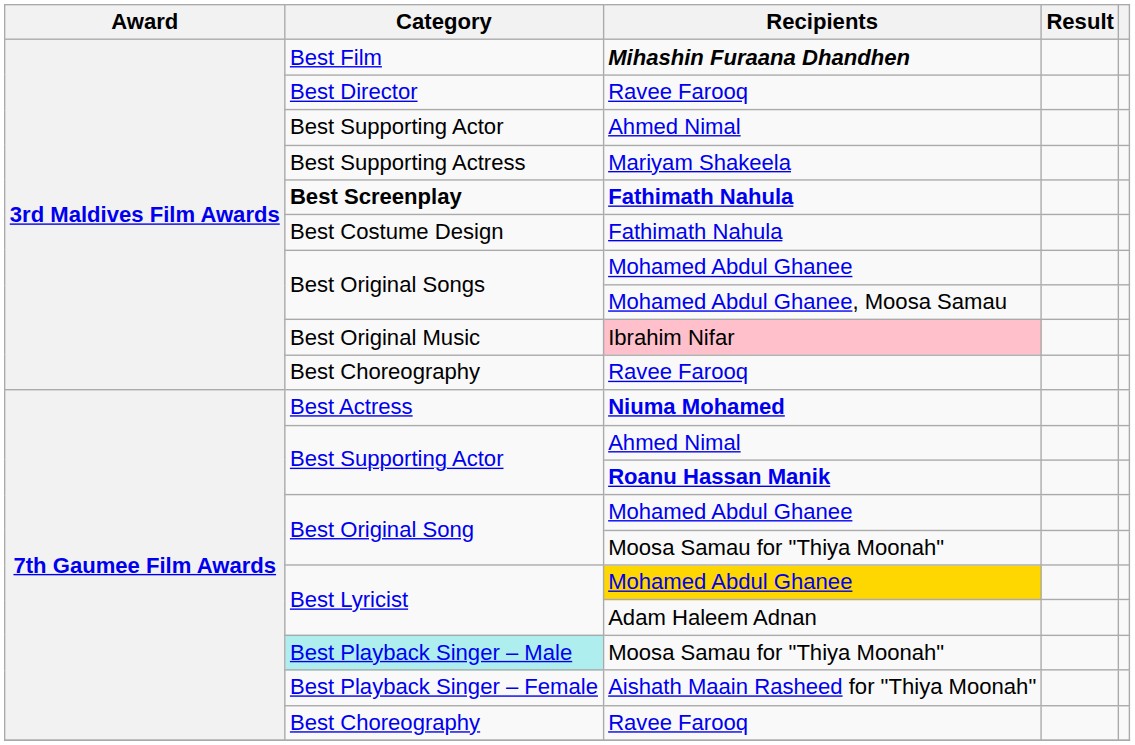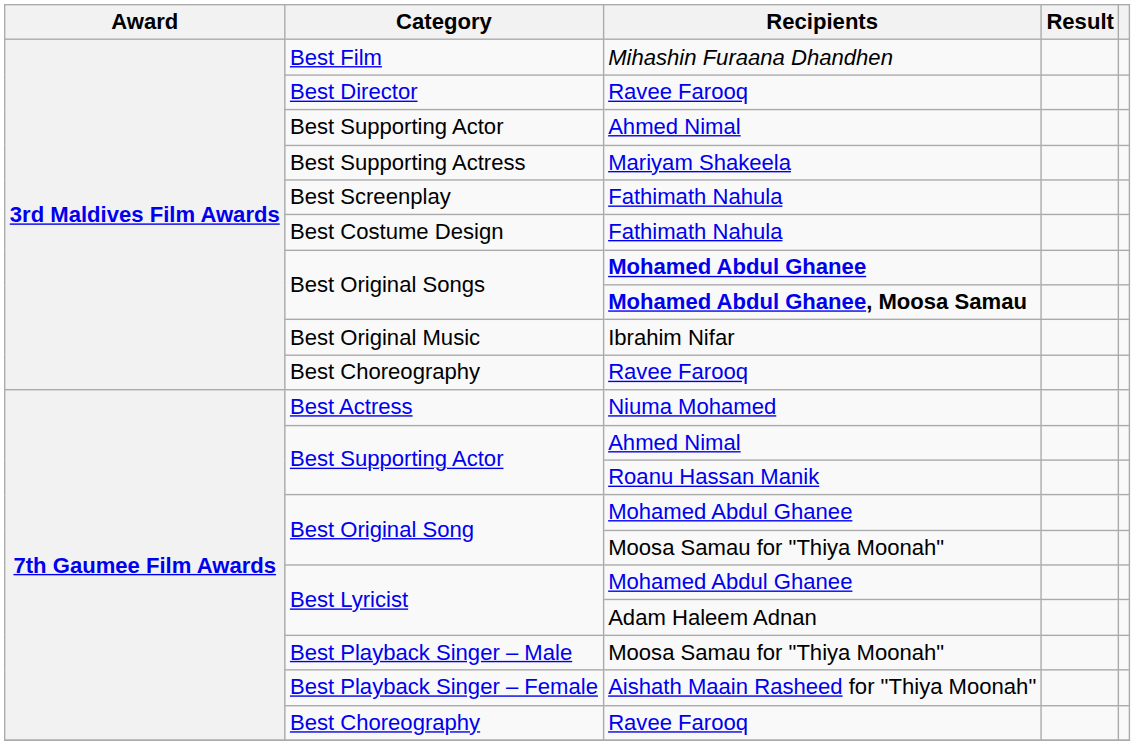(759, 57) bold -> (751, 57) normal
(376, 197) bold -> (370, 197) normal
(701, 197) bold -> (695, 197) normal
(730, 267) normal -> (737, 267) bold
(808, 302) normal -> (818, 302) bold
(671, 337) pink background -> (671, 337) no background
(696, 407) bold -> (692, 407) normal
(719, 477) bold -> (714, 477) normal
(730, 582) gold background -> (730, 582) no background
(431, 652) paleturquoise background -> (431, 652) no background
